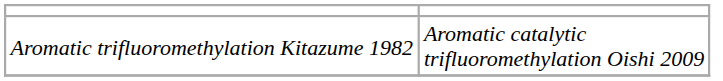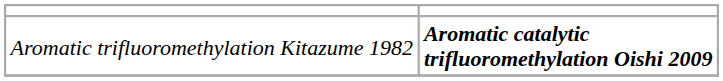(564, 46) normal -> (568, 46) bold
